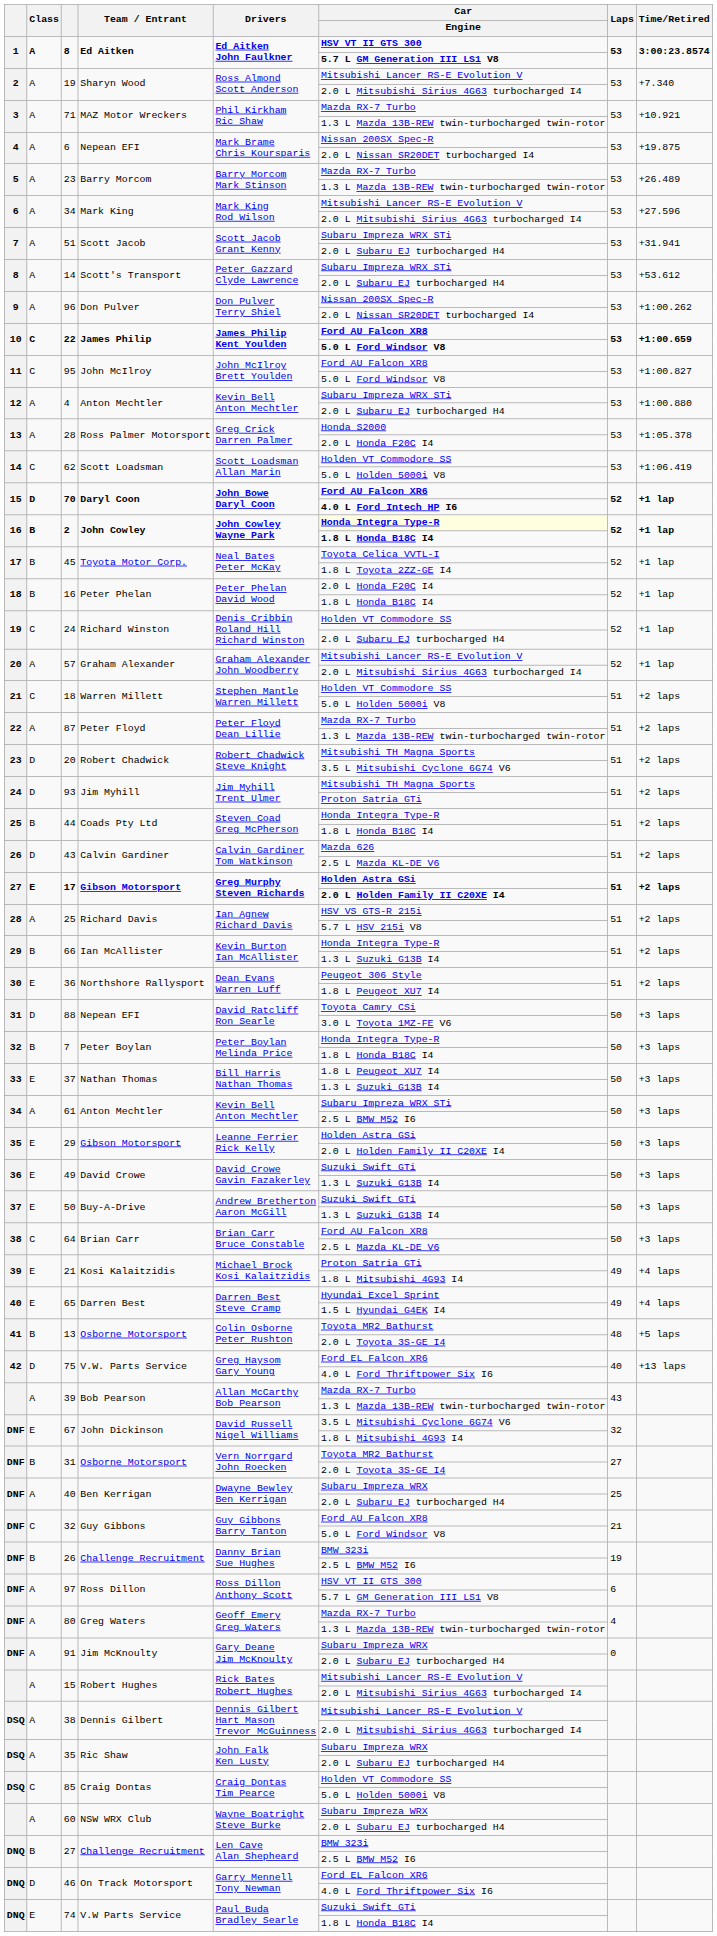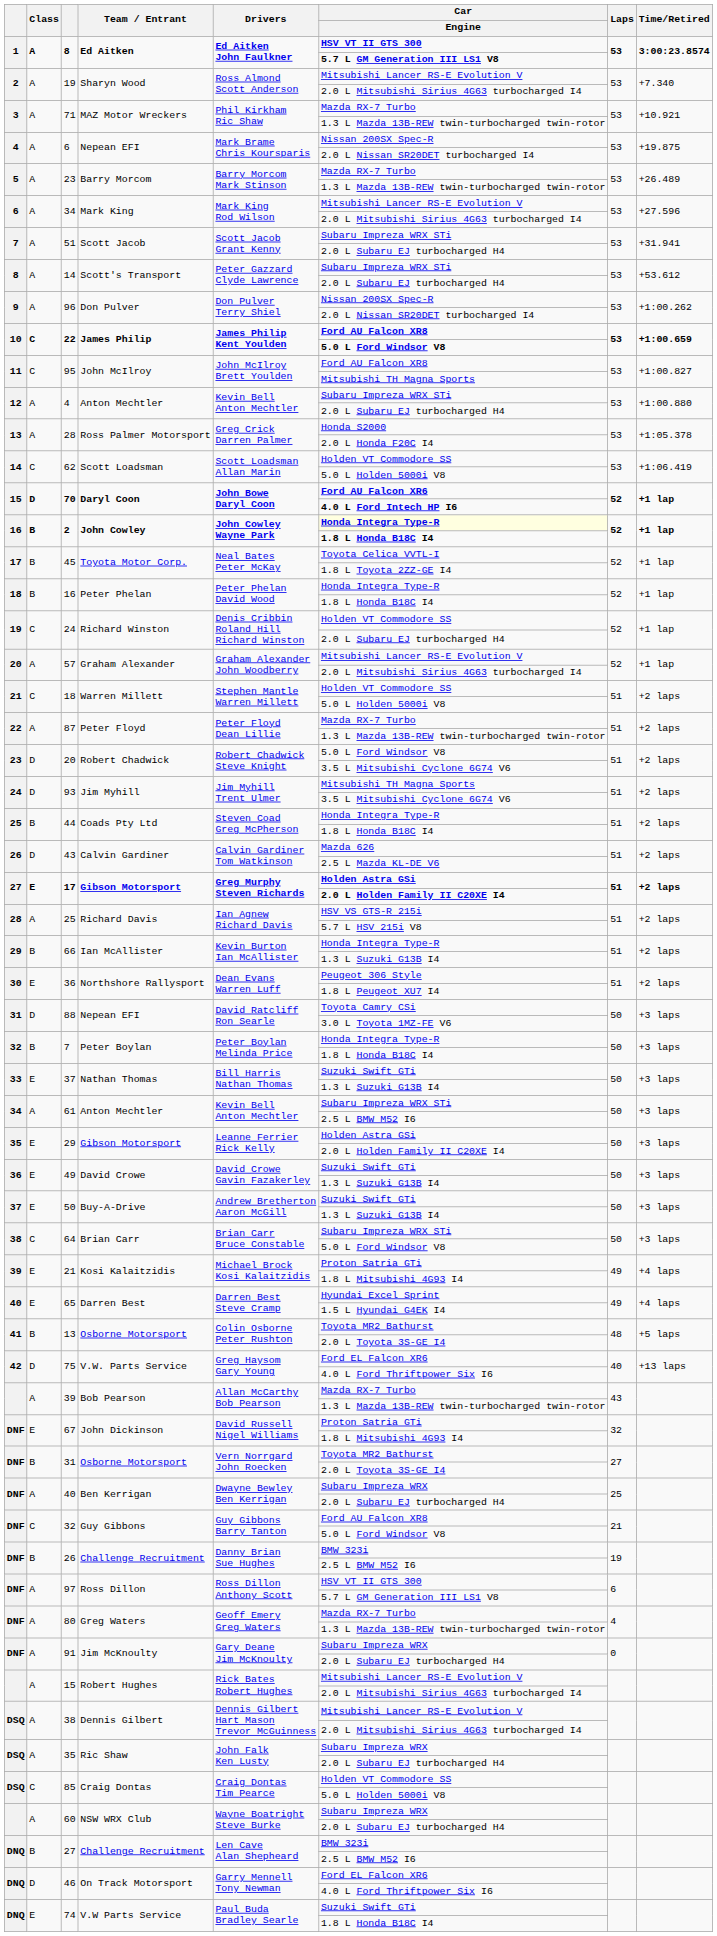(383, 380) 5.0 L Ford Windsor V8 -> (398, 380) Mitsubishi TH Magna Sports
(377, 587) 2.0 L Honda F20C I4 -> (380, 587) Honda Integra Type-R
(398, 753) Mitsubishi TH Magna Sports -> (383, 753) 5.0 L Ford Windsor V8
(371, 801) Proton Satria GTi -> (416, 801) 3.5 L Mitsubishi Cyclone 6G74 V6
(380, 1072) 1.8 L Peugeot XU7 I4 -> (368, 1072) Suzuki Swift GTi
(374, 1231) Ford AU Falcon XR8 -> (386, 1231) Subaru Impreza WRX STi
(380, 1247) 2.5 L Mazda KL-DE V6 -> (383, 1247) 5.0 L Ford Windsor V8
(416, 1423) 3.5 L Mitsubishi Cyclone 6G74 V6 -> (371, 1423) Proton Satria GTi
